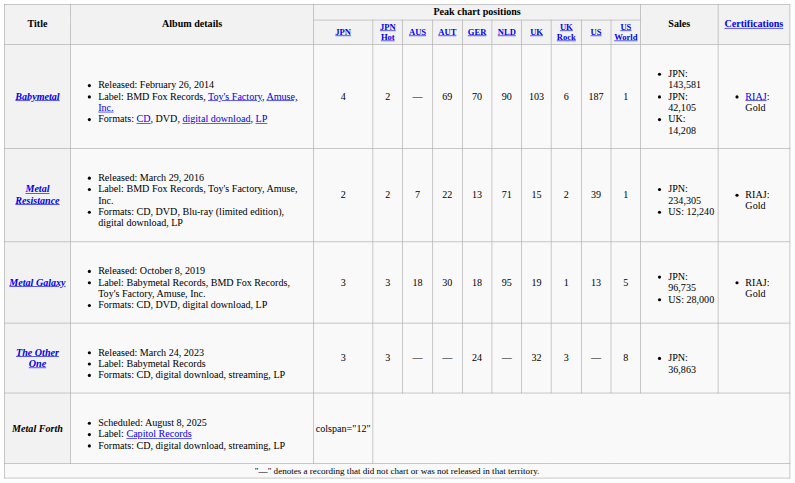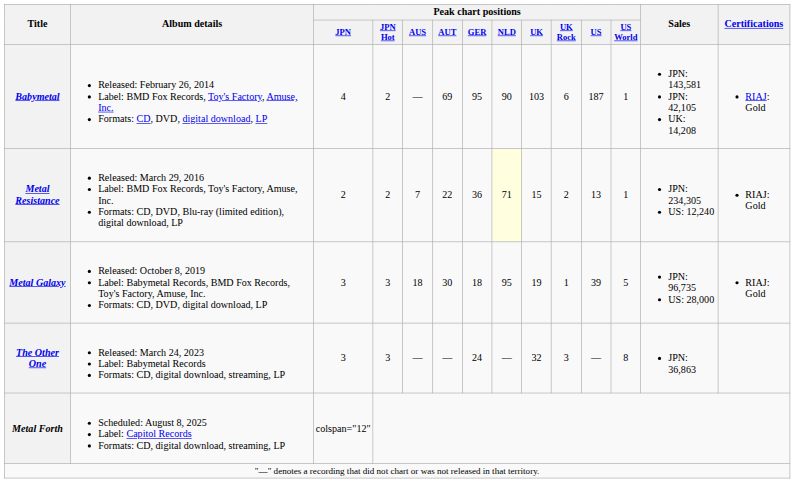(477, 96) 70 -> (477, 96) 95
(477, 195) 13 -> (477, 195) 36
(507, 195) no background -> (507, 195) lightyellow background
(596, 195) 39 -> (596, 195) 13
(596, 282) 13 -> (596, 282) 39
